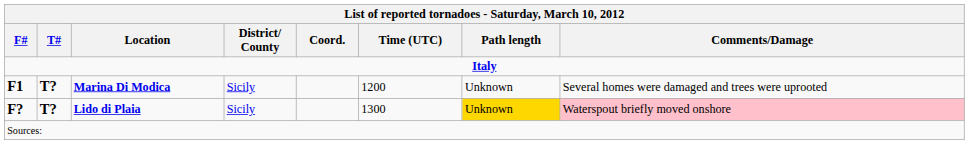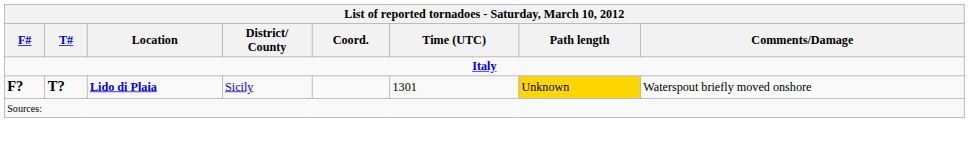- row: (15, 87)
(373, 109) 1300 -> (405, 87) 1301
(647, 109) pink background -> (727, 87) no background
